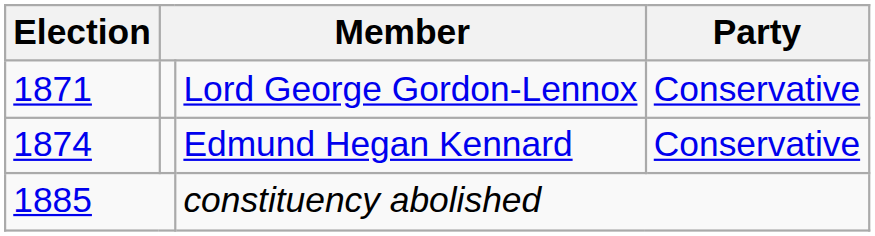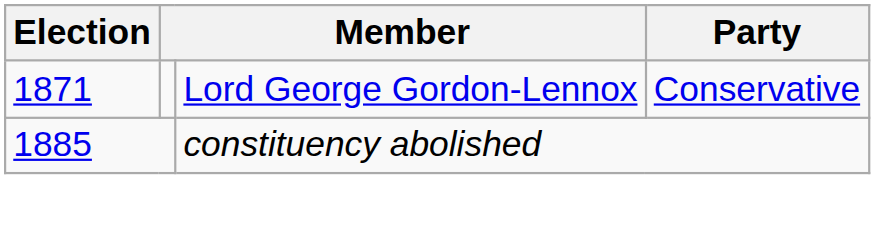- row: (378, 144)
